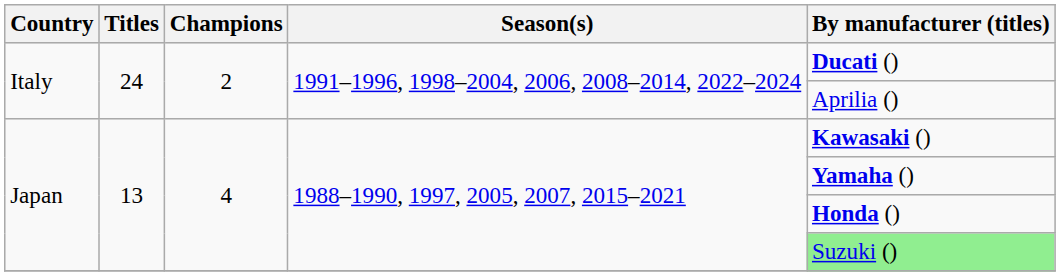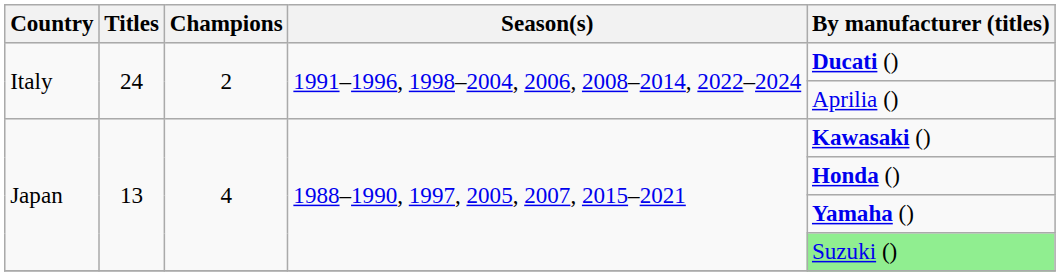(863, 176) Yamaha () -> (856, 176) Honda ()
(856, 214) Honda () -> (863, 214) Yamaha ()
